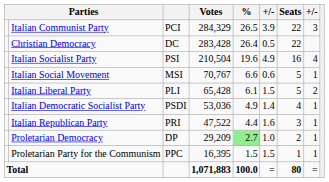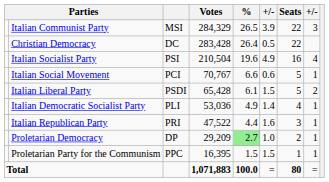(173, 28) PCI -> (174, 28) MSI
(174, 75) MSI -> (173, 75) PCI
(173, 91) PLI -> (176, 91) PSDI
(176, 106) PSDI -> (173, 106) PLI
